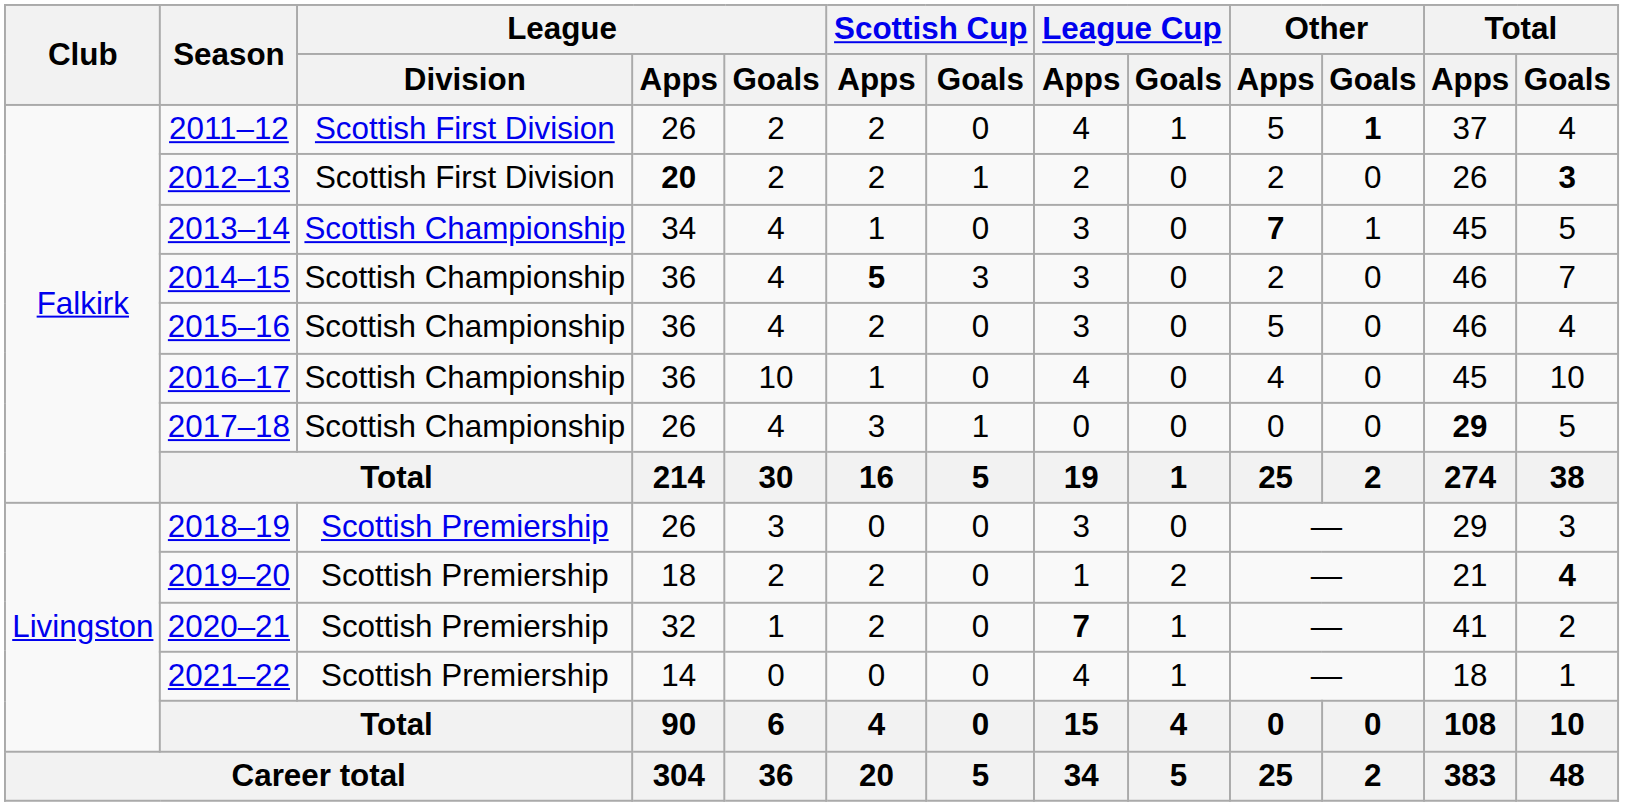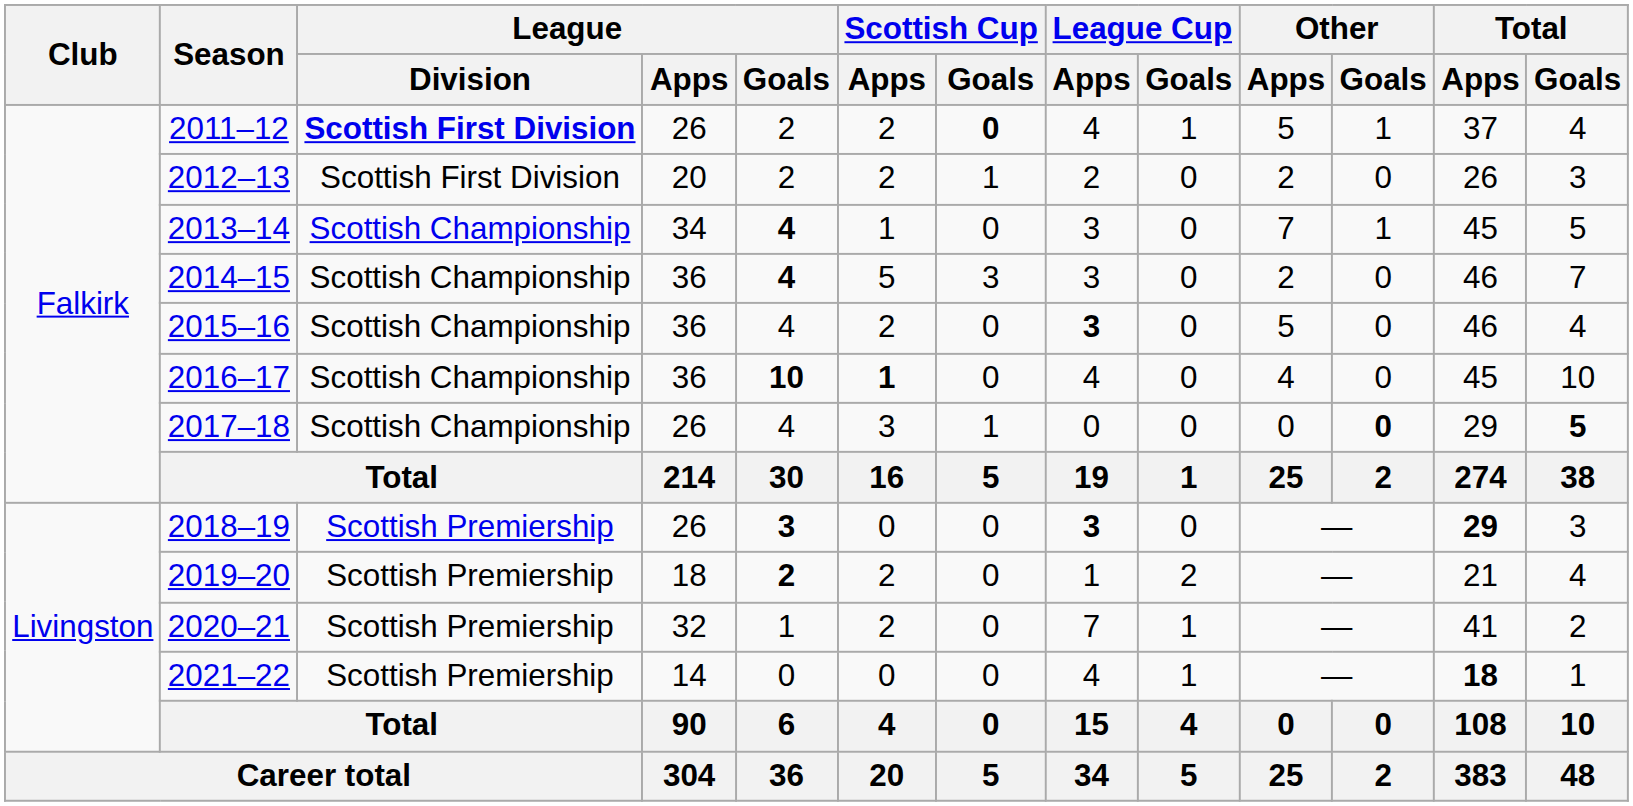(465, 128) normal -> (470, 128) bold
(980, 128) normal -> (991, 128) bold
(1373, 128) bold -> (1383, 128) normal
(679, 178) bold -> (689, 178) normal
(1567, 178) bold -> (1578, 178) normal
(776, 228) normal -> (786, 228) bold
(1276, 228) bold -> (1286, 228) normal
(776, 278) normal -> (786, 278) bold
(876, 278) bold -> (887, 278) normal
(1081, 327) normal -> (1091, 327) bold
(776, 377) normal -> (786, 377) bold
(876, 377) normal -> (887, 377) bold
(1373, 427) normal -> (1383, 427) bold
(1470, 427) bold -> (1480, 427) normal
(1567, 427) normal -> (1578, 427) bold
(776, 526) normal -> (786, 526) bold
(1081, 526) normal -> (1091, 526) bold
(1470, 526) normal -> (1480, 526) bold
(776, 576) normal -> (786, 576) bold
(1567, 576) bold -> (1578, 576) normal
(1081, 626) bold -> (1091, 626) normal
(1470, 675) normal -> (1480, 675) bold
